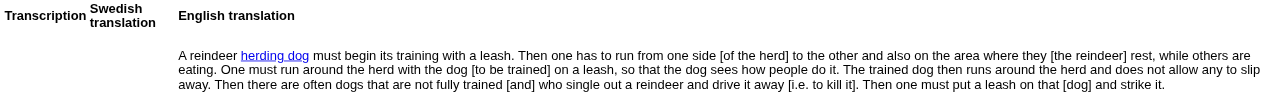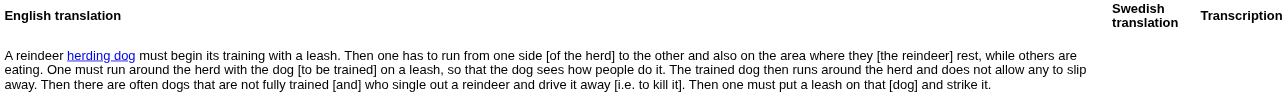columns swapped: (45, 16) <-> (237, 16)
